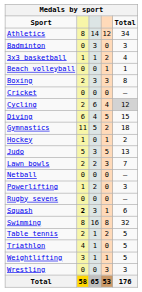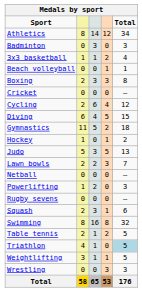(125, 105) lightgrey background -> (125, 105) no background
(83, 211) bold -> (83, 211) normal
(125, 246) no background -> (125, 246) lightblue background
